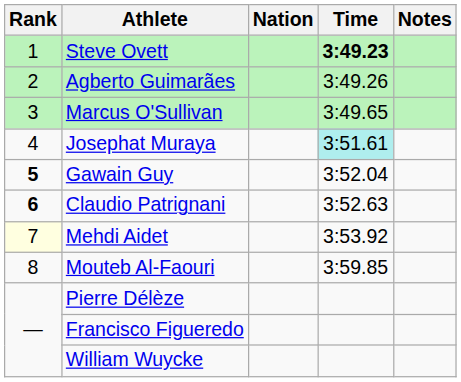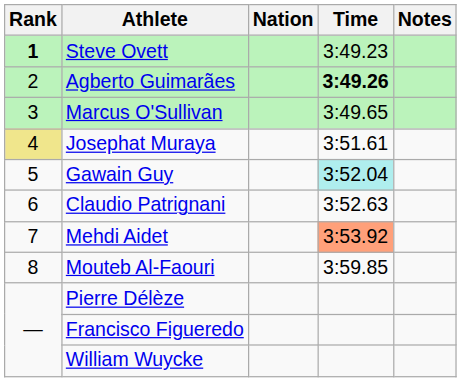(33, 50) normal -> (33, 50) bold
(356, 50) bold -> (356, 50) normal
(356, 81) normal -> (356, 81) bold
(33, 143) no background -> (33, 143) khaki background
(356, 143) paleturquoise background -> (356, 143) no background
(33, 174) bold -> (33, 174) normal
(356, 174) no background -> (356, 174) paleturquoise background
(33, 205) bold -> (33, 205) normal
(33, 236) lightyellow background -> (33, 236) no background
(356, 236) no background -> (356, 236) lightsalmon background
